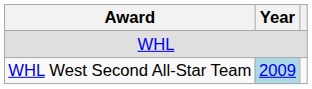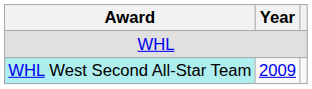(130, 70) no background -> (130, 70) paleturquoise background
(277, 70) lightblue background -> (277, 70) no background
